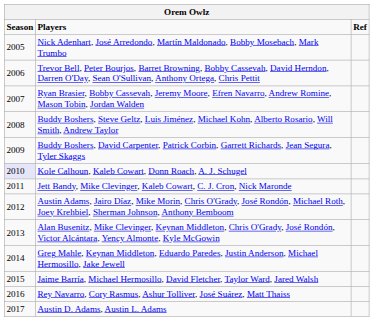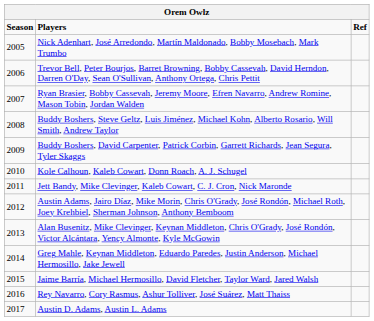(16, 171) lavender background -> (16, 171) no background
